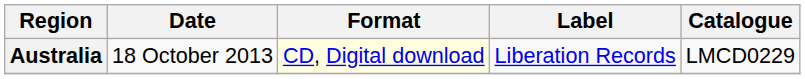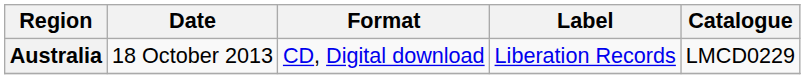(384, 55) lightyellow background -> (384, 55) no background
